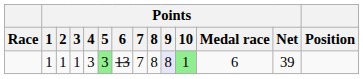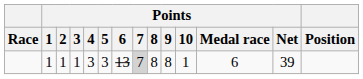(105, 62) lightgreen background -> (105, 62) no background
(140, 62) no background -> (140, 62) lightgrey background
(168, 62) lavender background -> (168, 62) no background
(186, 62) lightgreen background -> (186, 62) no background
